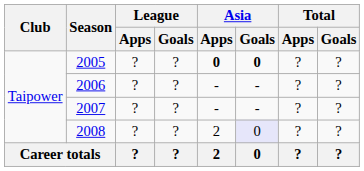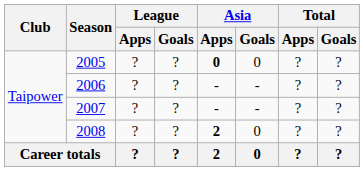(257, 62) bold -> (257, 62) normal
(216, 131) normal -> (216, 131) bold
(257, 131) lavender background -> (257, 131) no background
